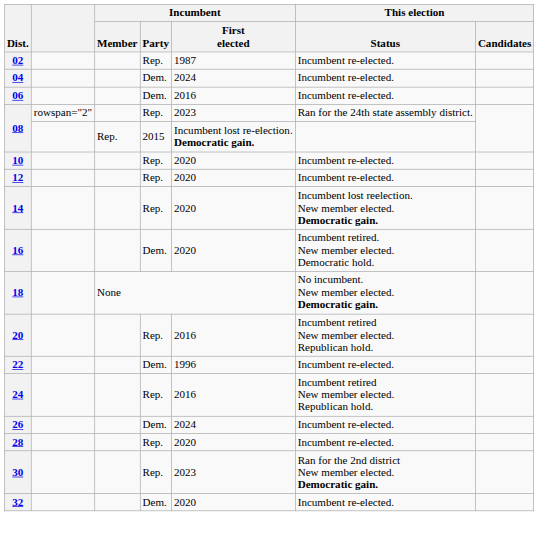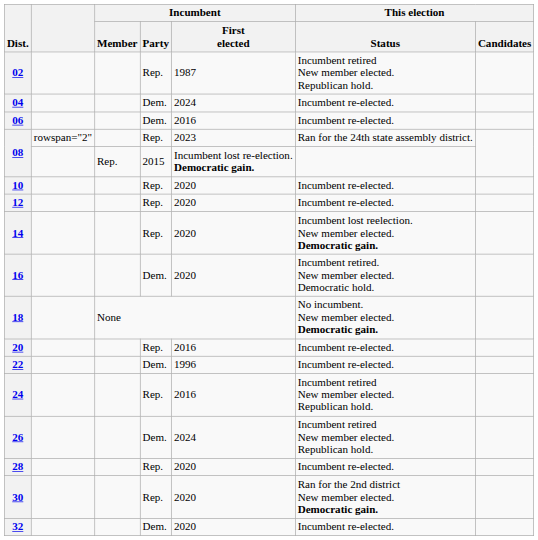(346, 60) Incumbent re-elected. -> (346, 73) Incumbent retired New member elected. Republican hold.
(346, 335) Incumbent retired New member elected. Republican hold. -> (346, 347) Incumbent re-elected.
(346, 424) Incumbent re-elected. -> (346, 437) Incumbent retired New member elected. Republican hold.
(185, 472) 2023 -> (185, 497) 2020
